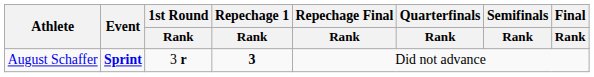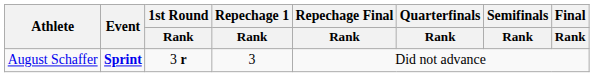(252, 60) bold -> (252, 60) normal
